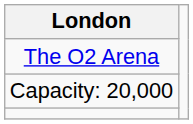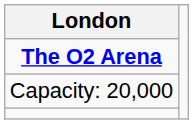(91, 56) normal -> (91, 56) bold
